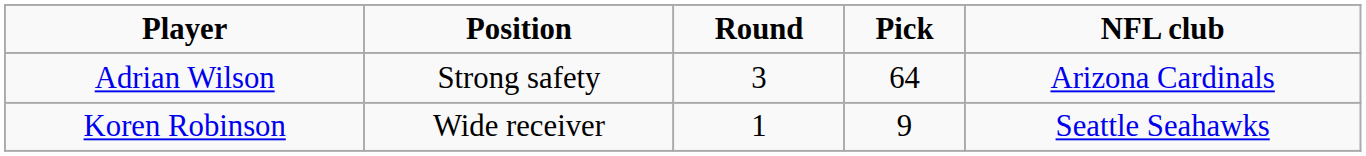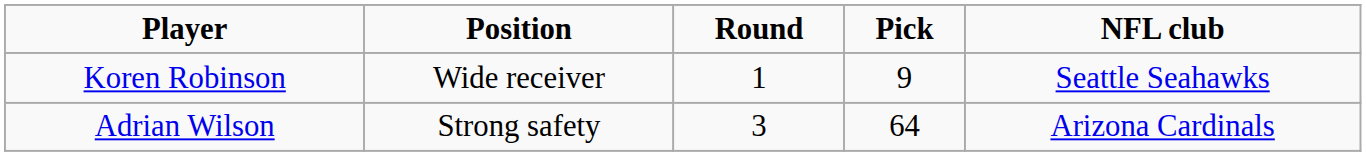rows swapped: (185, 126) <-> (185, 77)
